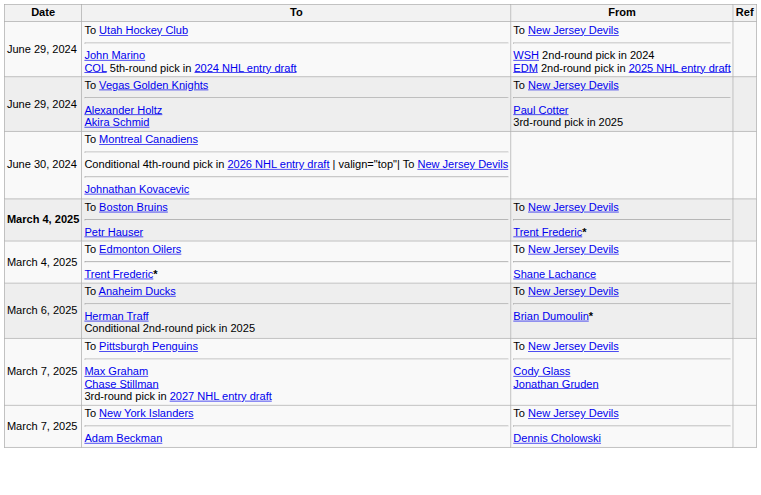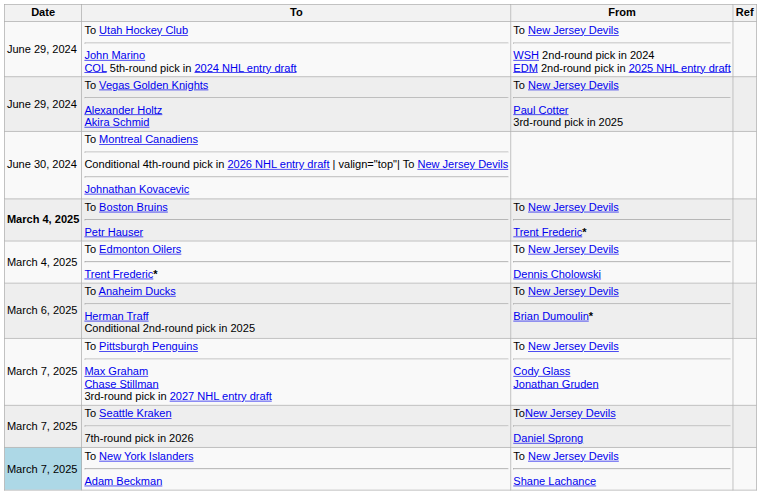(622, 262) To New Jersey Devils Shane Lachance -> (622, 262) To New Jersey Devils Dennis Cholowski
+ row: (296, 426)
(42, 426) no background -> (42, 468) lightblue background
(622, 426) To New Jersey Devils Dennis Cholowski -> (622, 468) To New Jersey Devils Shane Lachance
